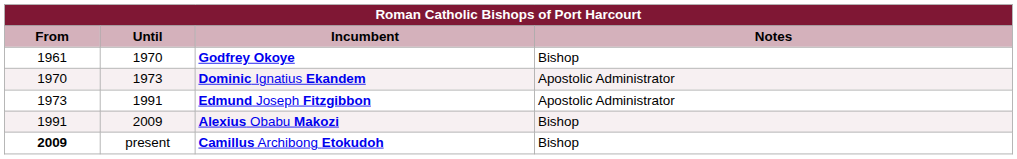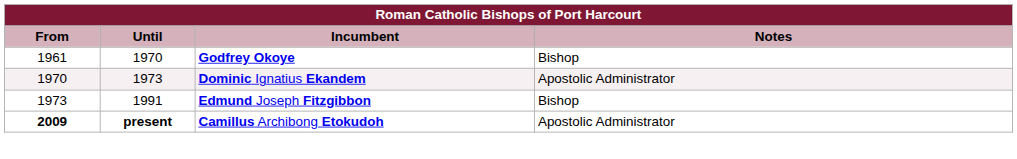(606, 100) Apostolic Administrator -> (558, 100) Bishop
- row: (269, 121)
(148, 143) normal -> (148, 121) bold
(558, 143) Bishop -> (606, 121) Apostolic Administrator
